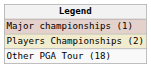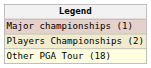(59, 56) no background -> (59, 56) lightyellow background
